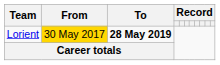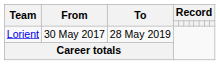(74, 34) gold background -> (74, 34) no background
(141, 34) bold -> (140, 34) normal
